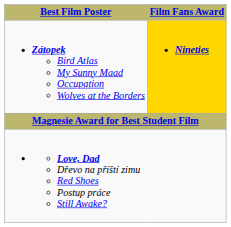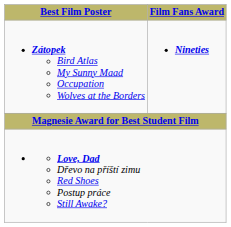(187, 50) gold background -> (187, 50) no background
